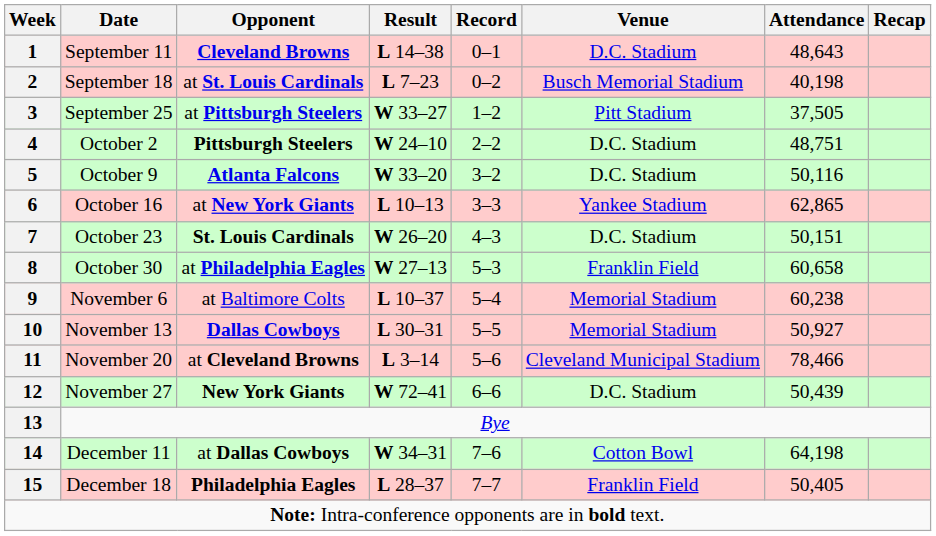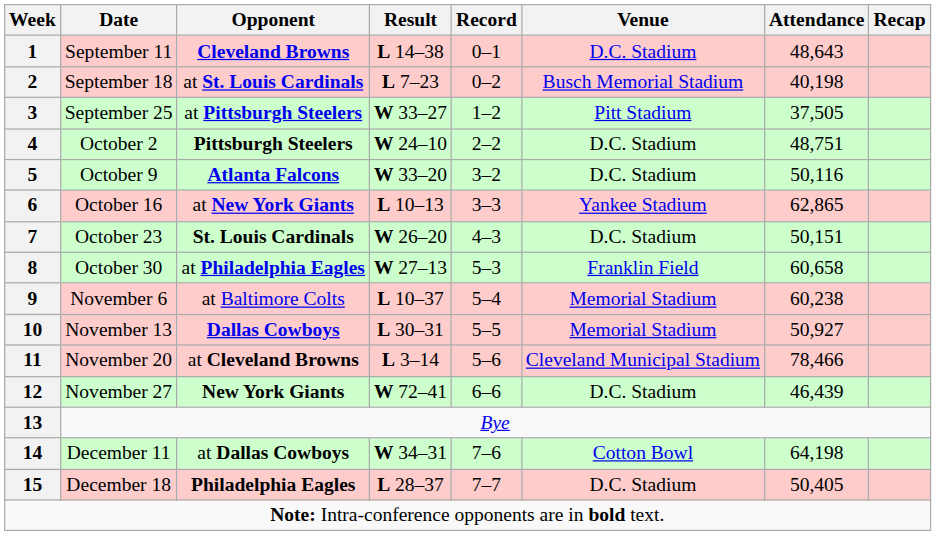(817, 391) 50,439 -> (817, 391) 46,439
(643, 484) Franklin Field -> (643, 484) D.C. Stadium
